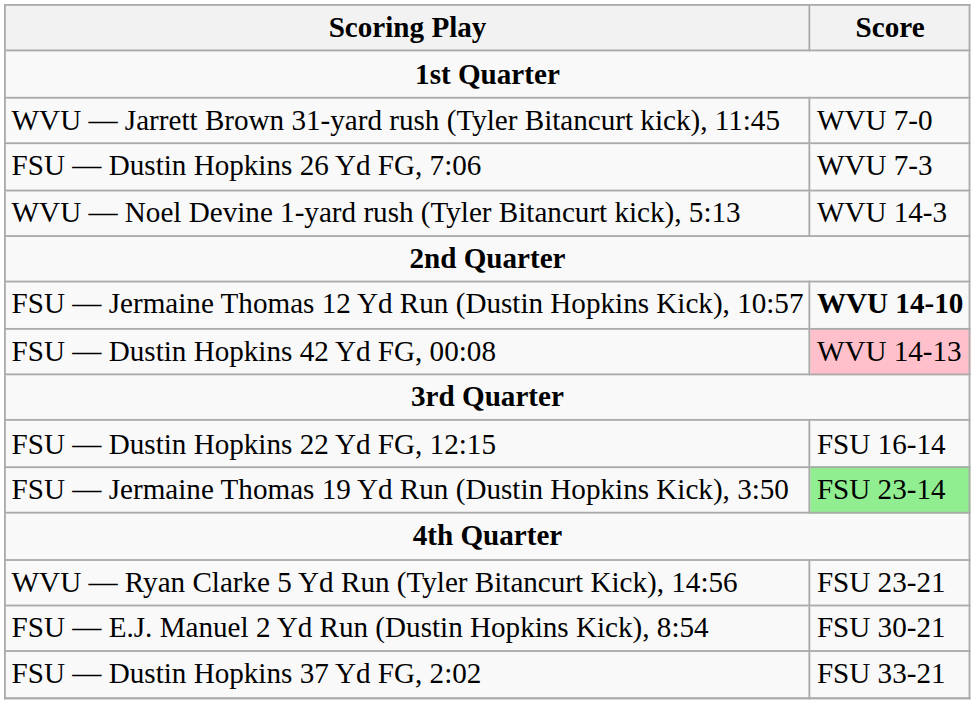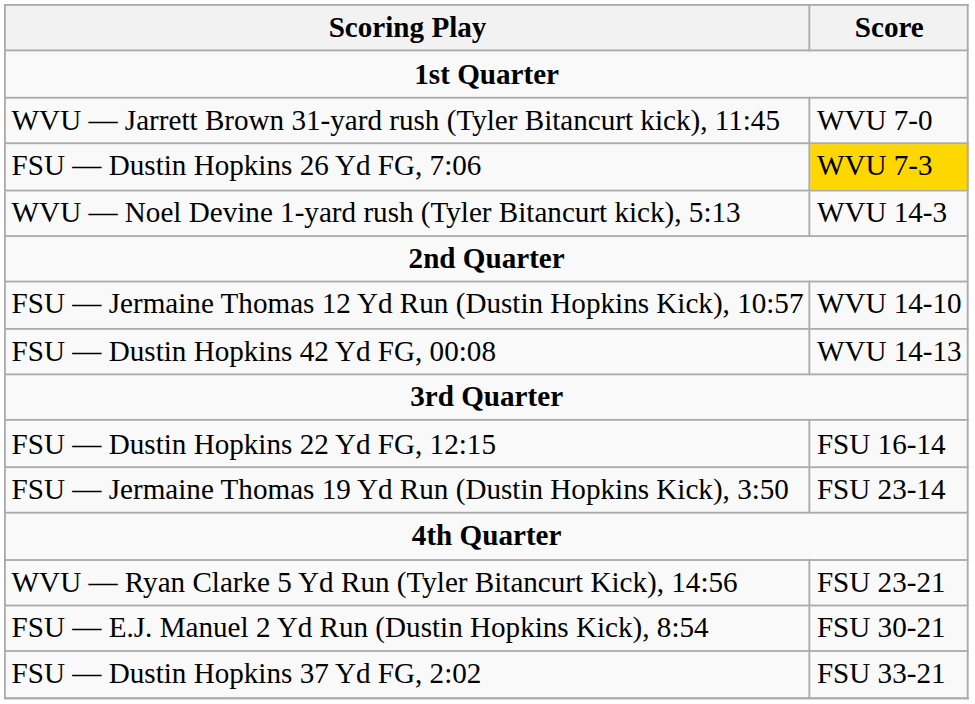(875, 166) no background -> (875, 166) gold background
(890, 304) bold -> (889, 304) normal
(889, 350) pink background -> (889, 350) no background
(881, 489) lightgreen background -> (881, 489) no background
